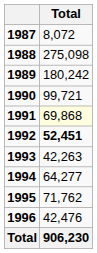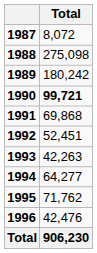(62, 95) normal -> (62, 95) bold
(62, 116) lightyellow background -> (62, 116) no background
(62, 136) bold -> (62, 136) normal
